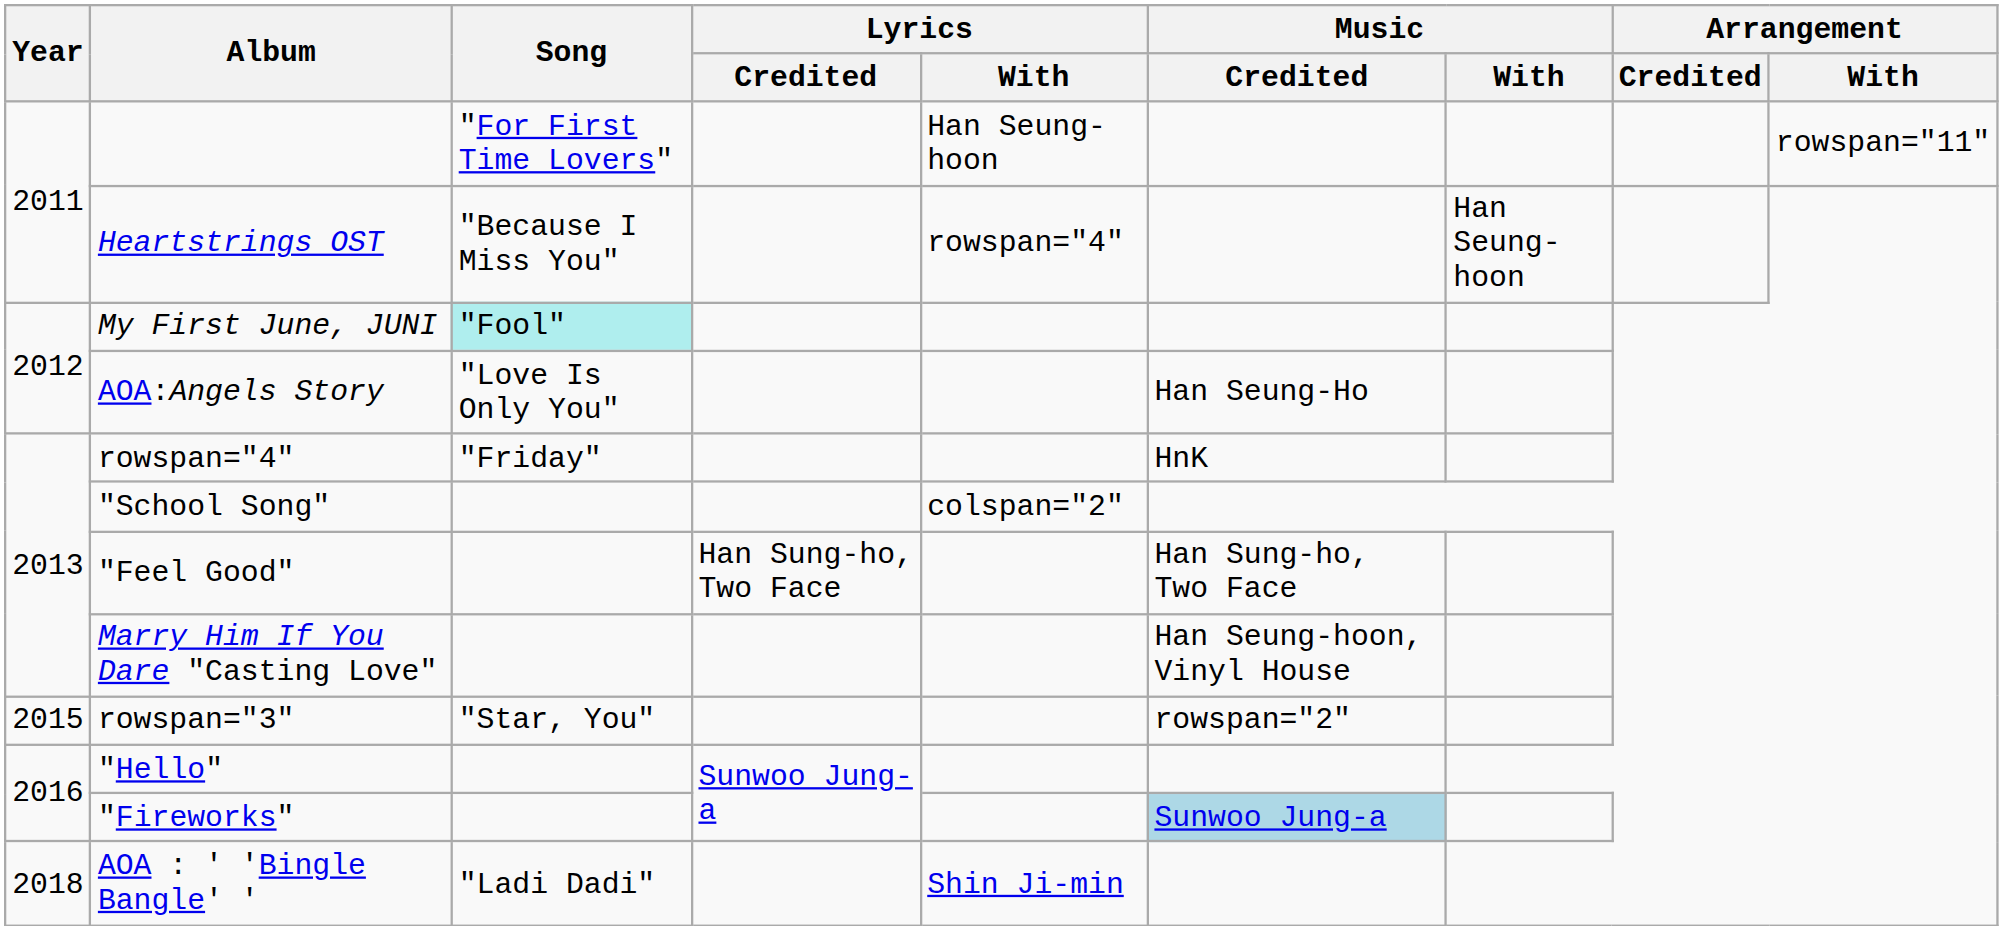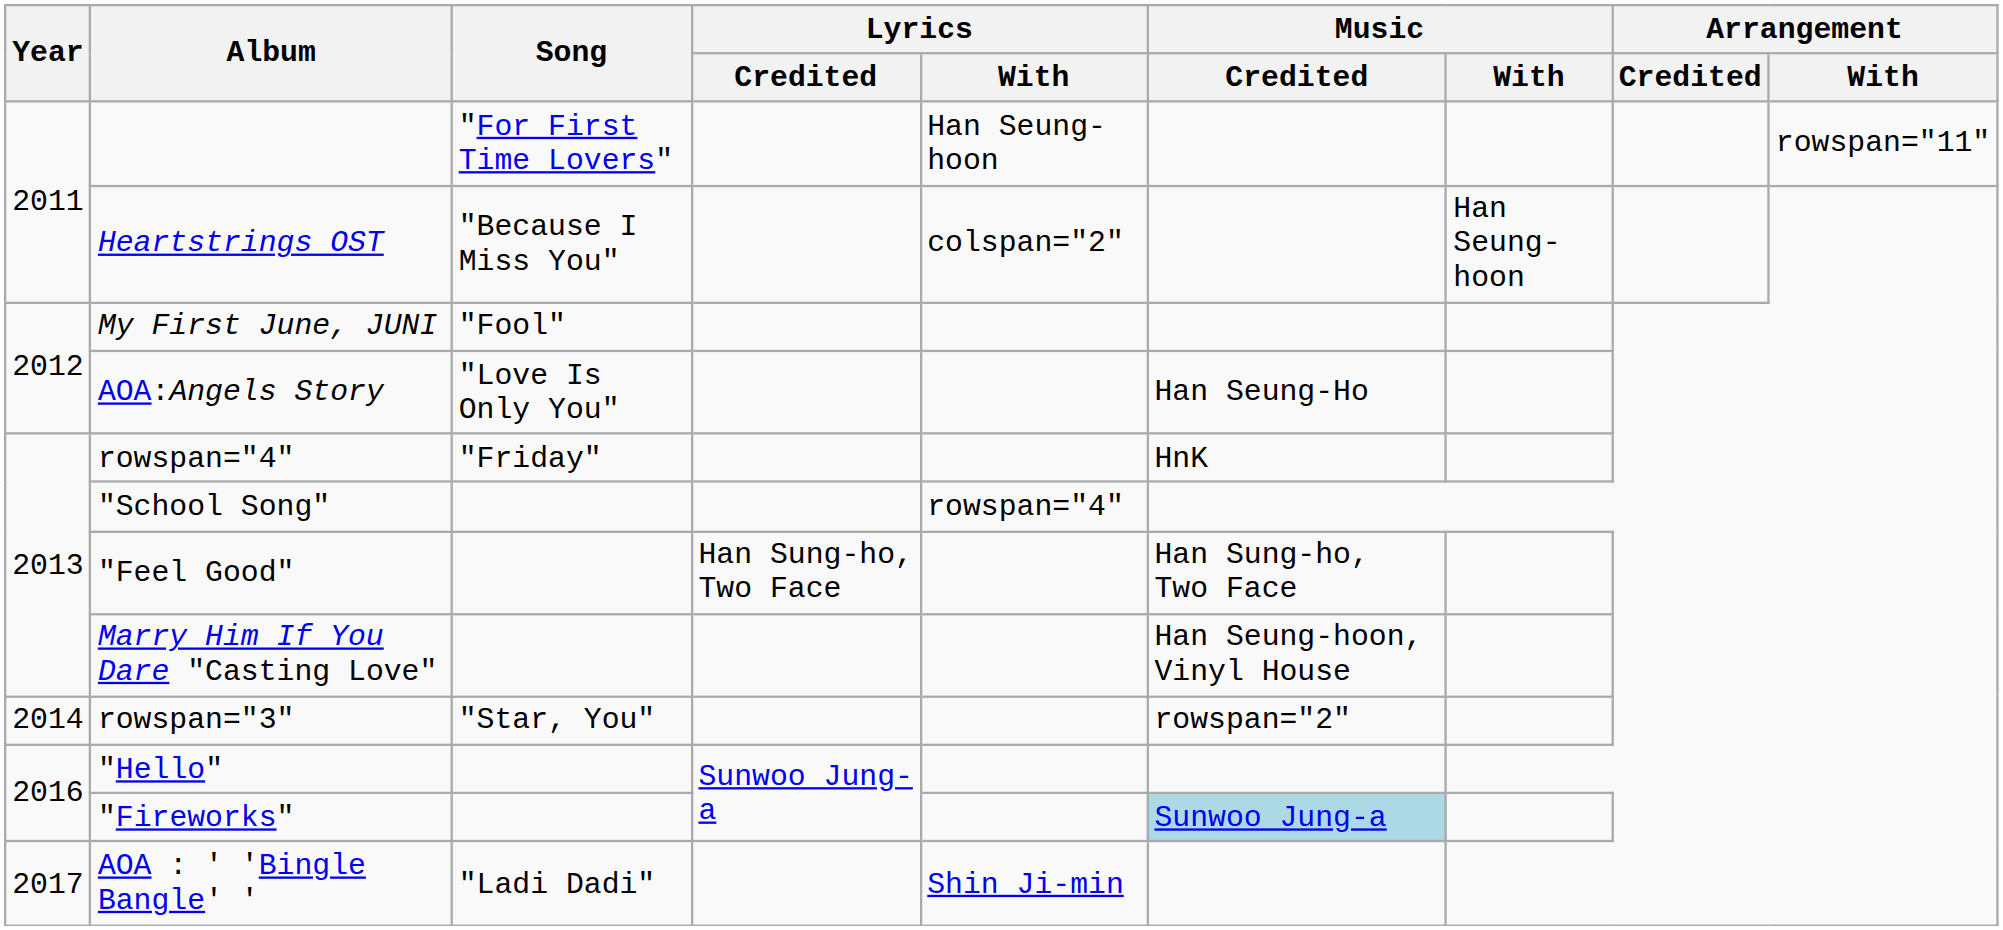(1026, 244) rowspan="4" -> (1026, 244) colspan="2"
(512, 327) paleturquoise background -> (512, 327) no background
(1026, 506) colspan="2" -> (1026, 506) rowspan="4"
(48, 721) 2015 -> (48, 721) 2014
(48, 883) 2018 -> (48, 883) 2017
